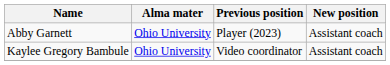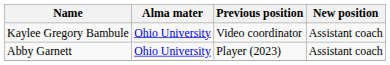rows swapped: (68, 51) <-> (39, 32)
